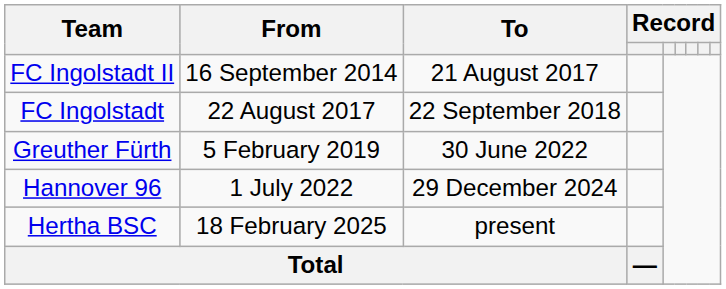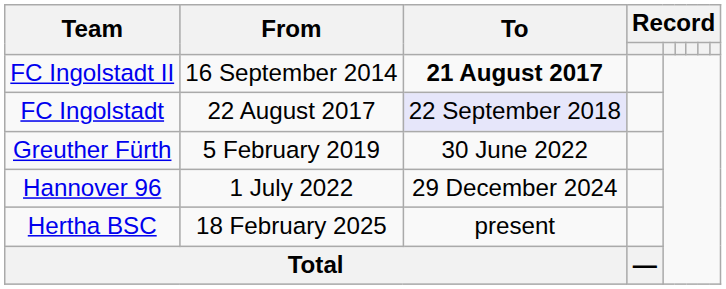(515, 73) normal -> (515, 73) bold
(515, 111) no background -> (515, 111) lavender background
